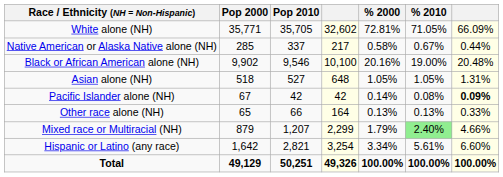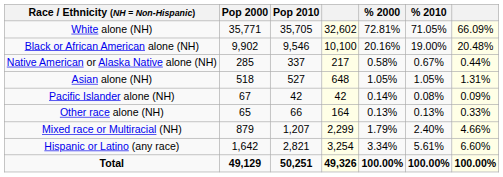rows swapped: (112, 63) <-> (112, 46)
(475, 96) bold -> (475, 96) normal
(429, 130) lightgreen background -> (429, 130) no background
